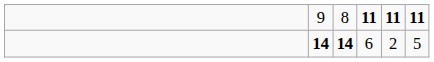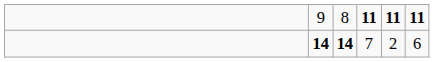(369, 43) 6 -> (369, 43) 7
(417, 43) 5 -> (417, 43) 6
